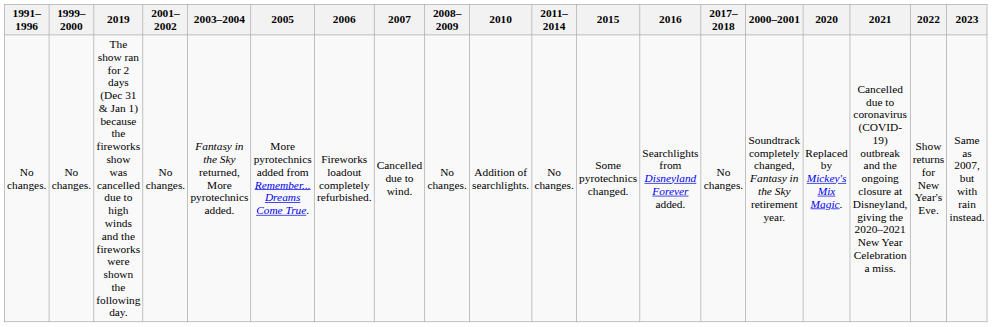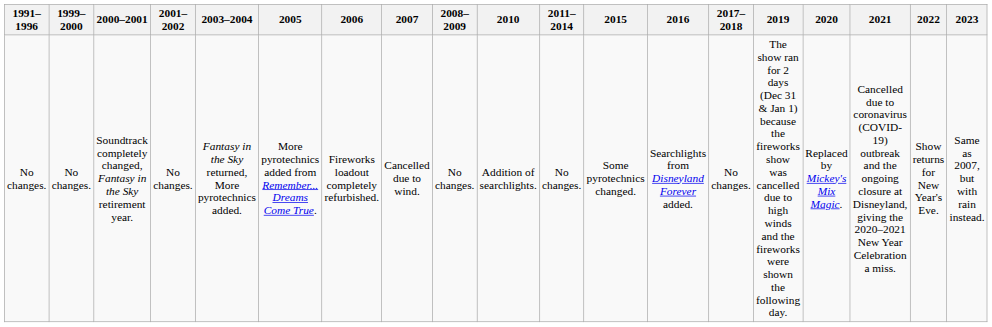columns swapped: (774, 19) <-> (118, 19)
